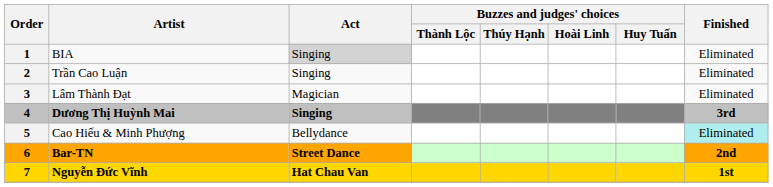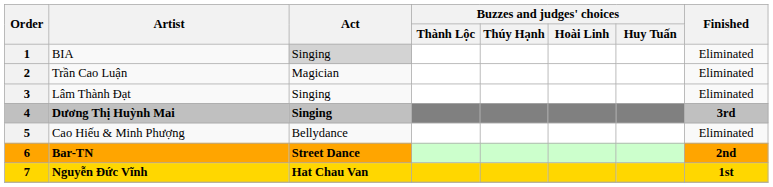(311, 73) Singing -> (315, 73) Magician
(315, 93) Magician -> (311, 93) Singing
(726, 133) paleturquoise background -> (726, 133) no background
